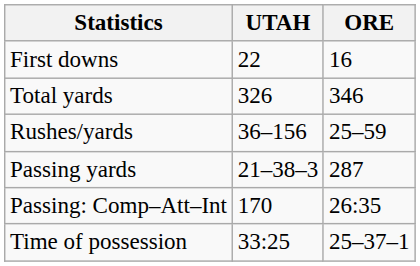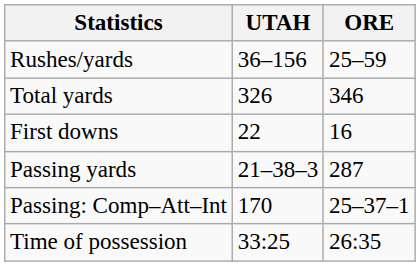rows swapped: (64, 59) <-> (71, 132)
(355, 205) 26:35 -> (369, 205) 25–37–1
(369, 242) 25–37–1 -> (355, 242) 26:35
